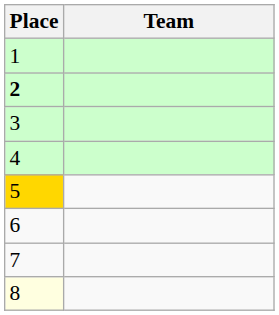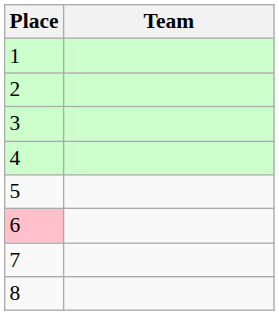(15, 89) bold -> (15, 89) normal
(15, 191) gold background -> (15, 191) no background
(15, 225) no background -> (15, 225) pink background
(15, 293) lightyellow background -> (15, 293) no background
